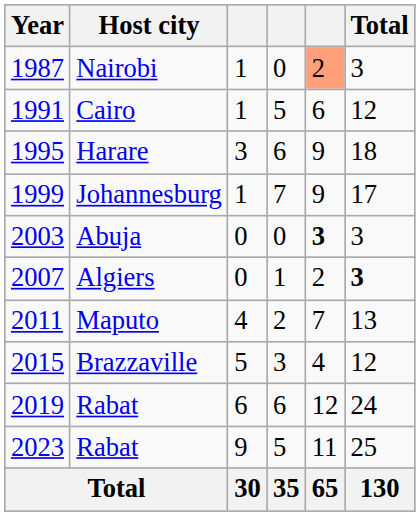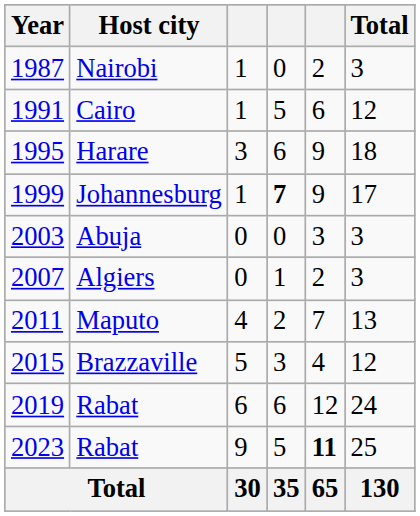(318, 67) lightsalmon background -> (318, 67) no background
(280, 194) normal -> (280, 194) bold
(318, 236) bold -> (318, 236) normal
(357, 278) bold -> (357, 278) normal
(325, 446) normal -> (324, 446) bold
